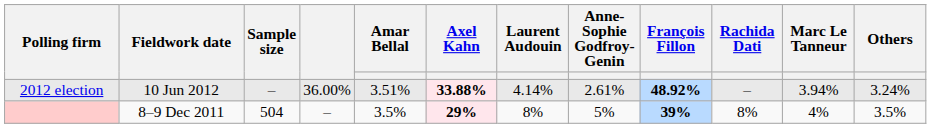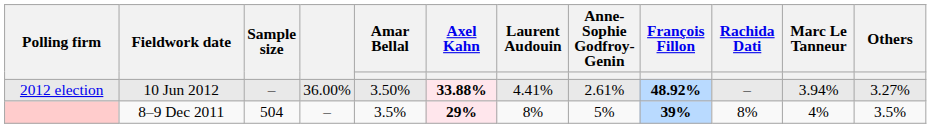(390, 90) 3.51% -> (390, 90) 3.50%
(533, 90) 4.14% -> (533, 90) 4.41%
(890, 90) 3.24% -> (890, 90) 3.27%
